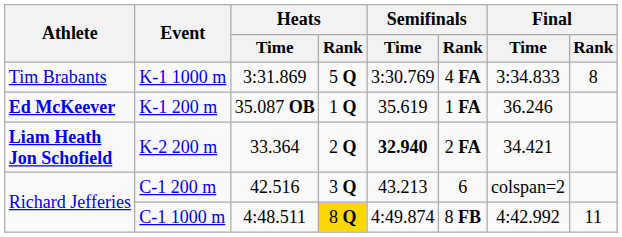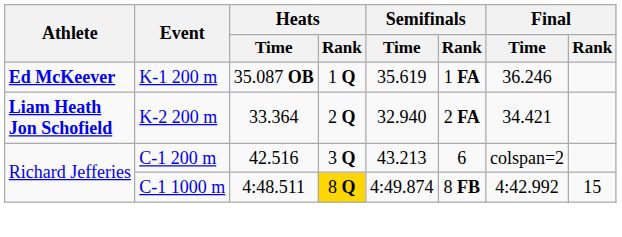- row: (183, 77)
(403, 147) bold -> (402, 117) normal
(593, 217) 11 -> (592, 187) 15
